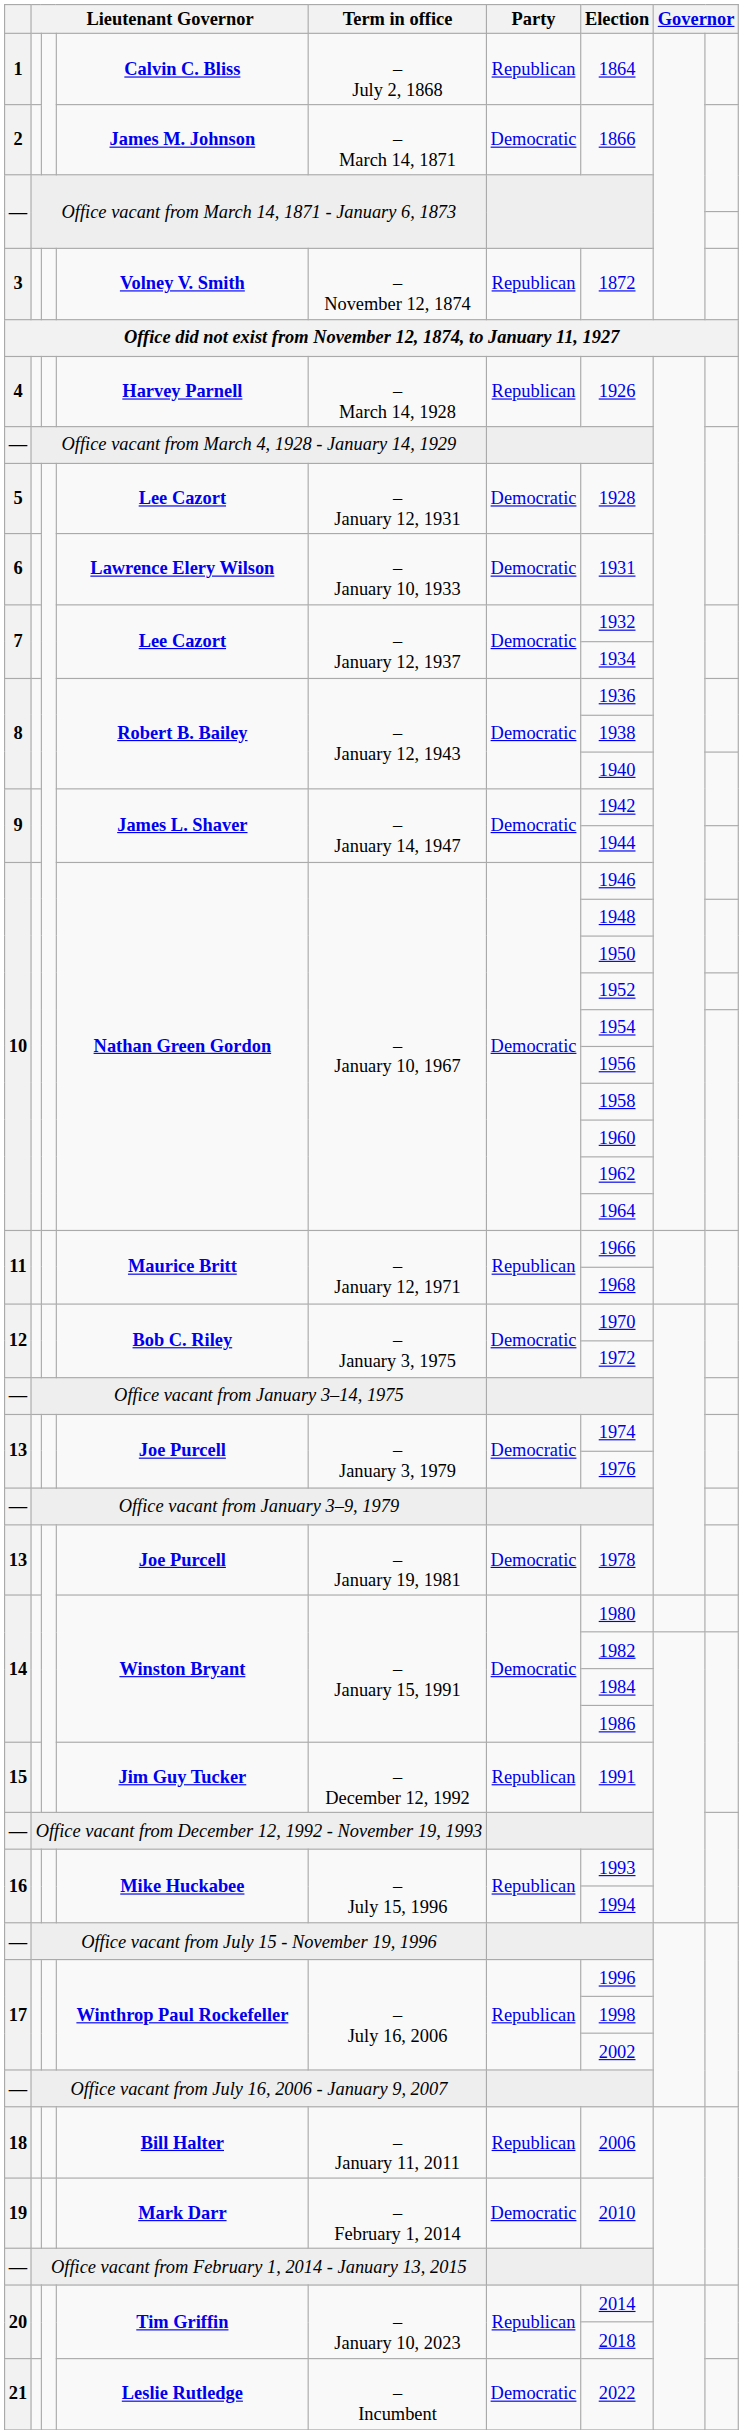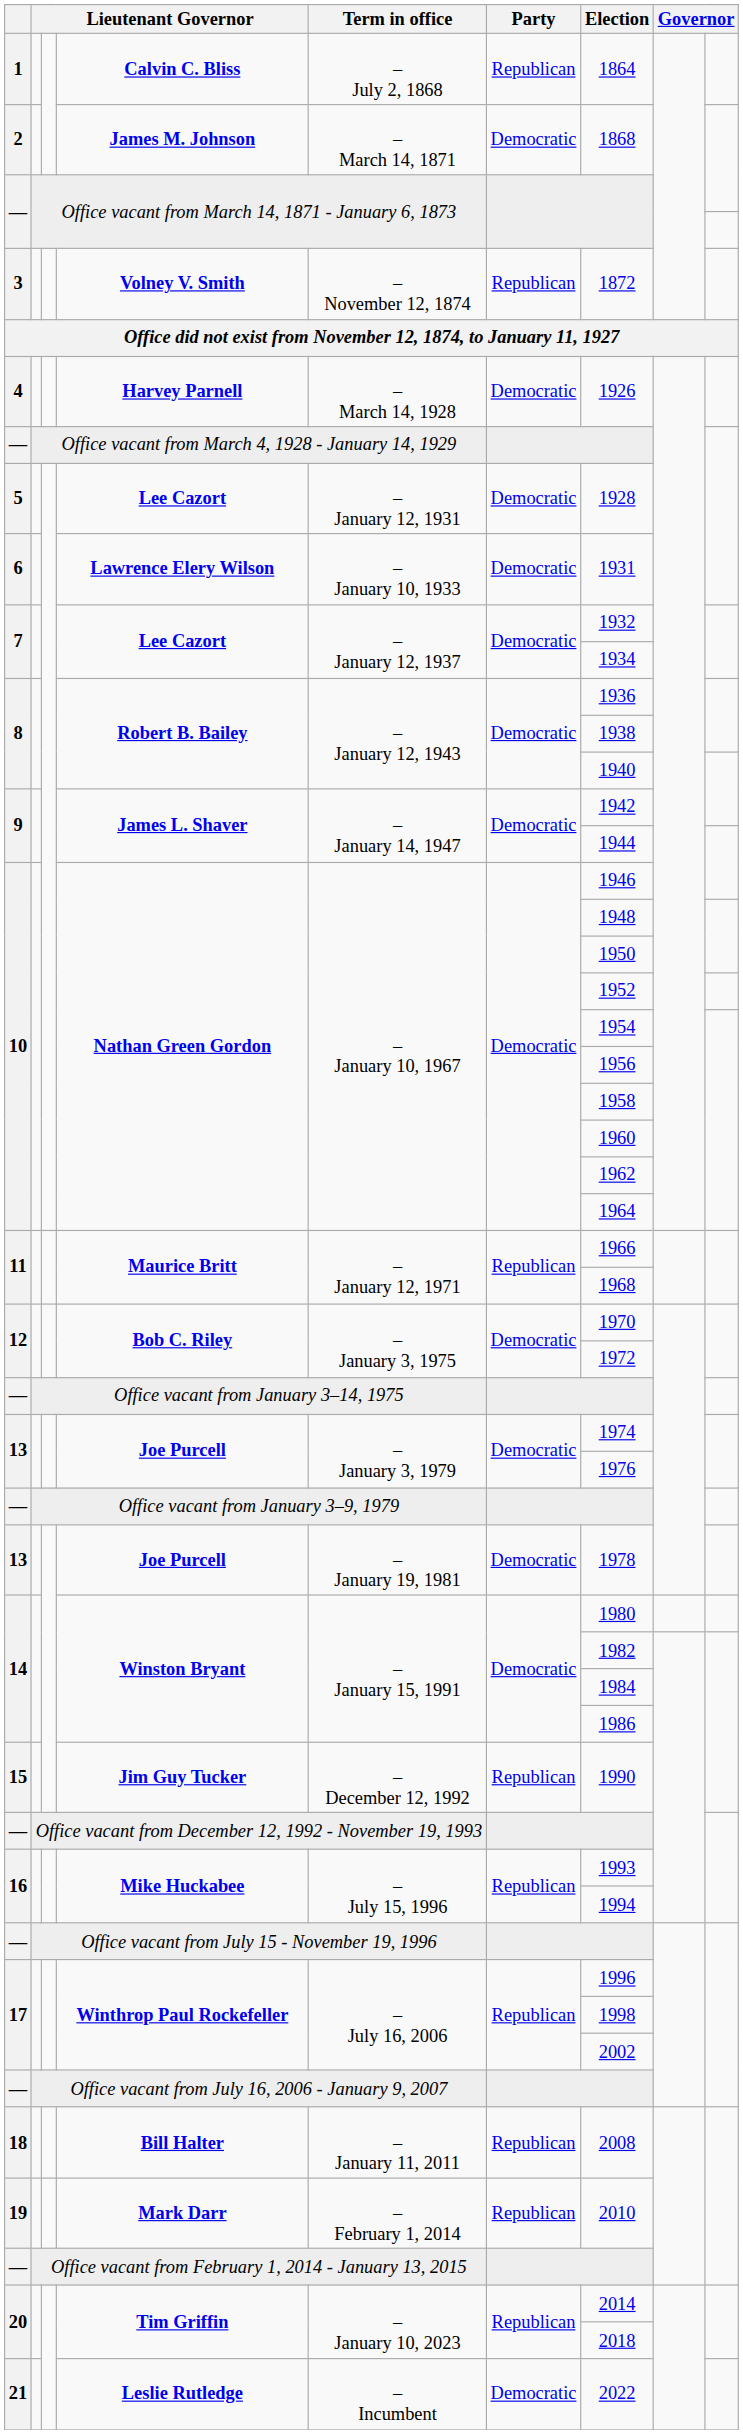(617, 139) 1866 -> (617, 139) 1868
(534, 391) Republican -> (534, 391) Democratic
(617, 1777) 1991 -> (617, 1777) 1990
(617, 2142) 2006 -> (617, 2142) 2008
(534, 2213) Democratic -> (534, 2213) Republican
